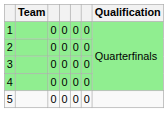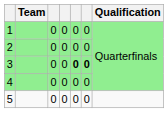(76, 64) normal -> (76, 64) bold
(87, 64) normal -> (87, 64) bold
